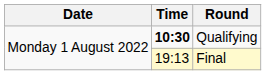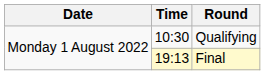(172, 37) bold -> (172, 37) normal
